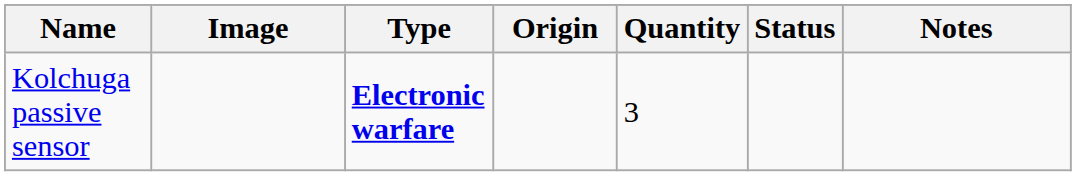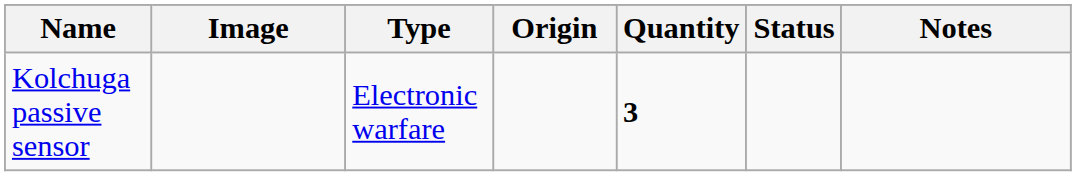(418, 111) bold -> (415, 111) normal
(631, 111) normal -> (631, 111) bold
